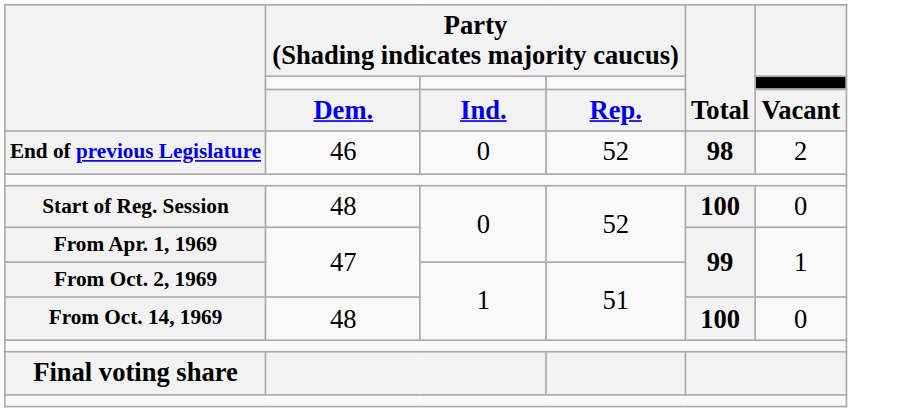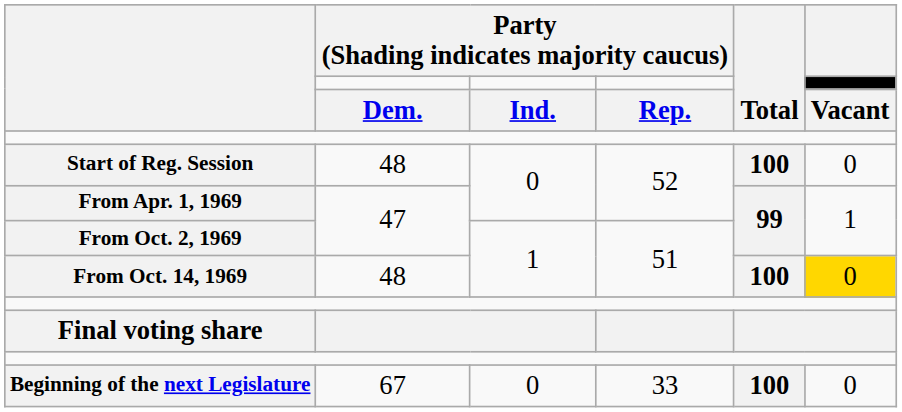- row: (136, 151)
(801, 318) no background -> (850, 276) gold background
+ row: (160, 385)
